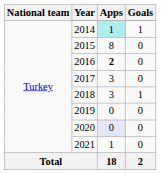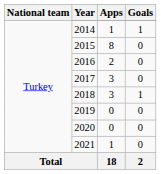(111, 29) paleturquoise background -> (111, 29) no background
(111, 62) bold -> (111, 62) normal
(111, 128) lavender background -> (111, 128) no background
